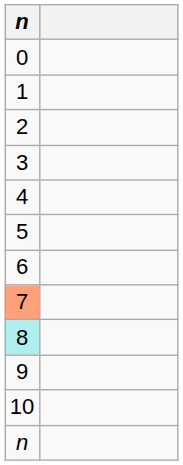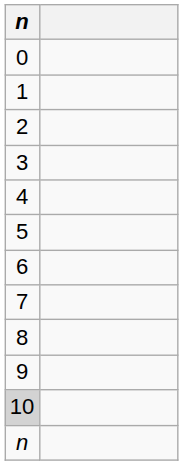(22, 302) lightsalmon background -> (22, 302) no background
(22, 337) paleturquoise background -> (22, 337) no background
(22, 407) no background -> (22, 407) lightgrey background
